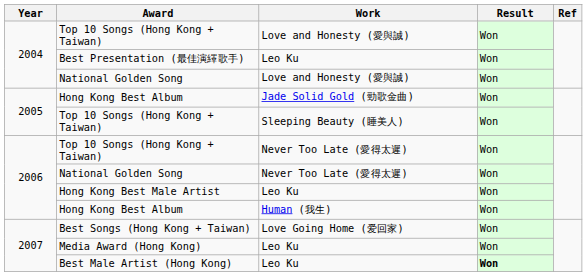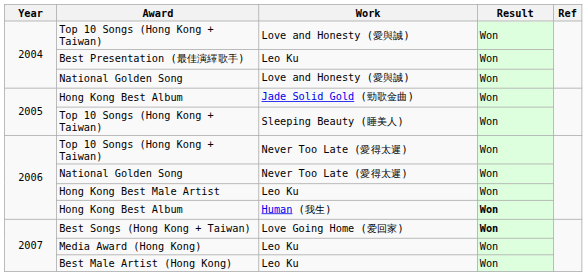(515, 210) normal -> (515, 210) bold
(515, 229) normal -> (515, 229) bold
(515, 263) bold -> (515, 263) normal
